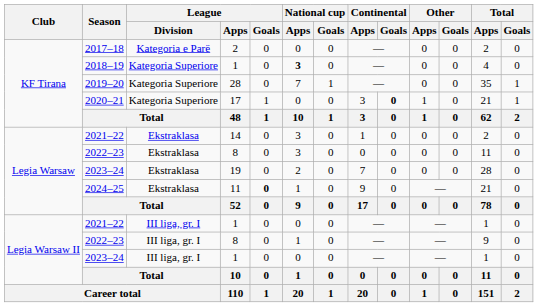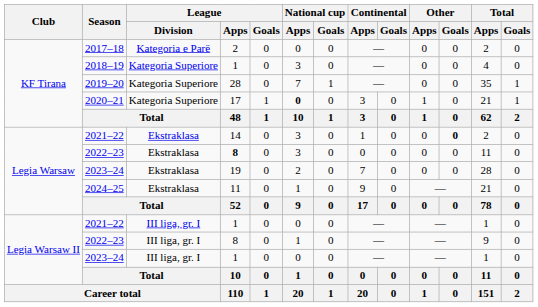(298, 65) bold -> (298, 65) normal
(298, 100) normal -> (298, 100) bold
(393, 100) bold -> (393, 100) normal
(455, 135) normal -> (455, 135) bold
(235, 153) normal -> (235, 153) bold
(266, 188) bold -> (266, 188) normal
